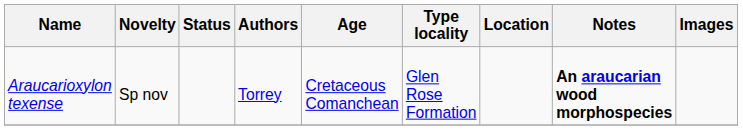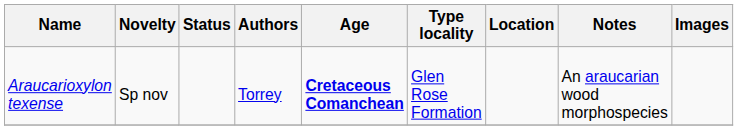(352, 94) normal -> (355, 94) bold
(614, 94) bold -> (615, 94) normal
